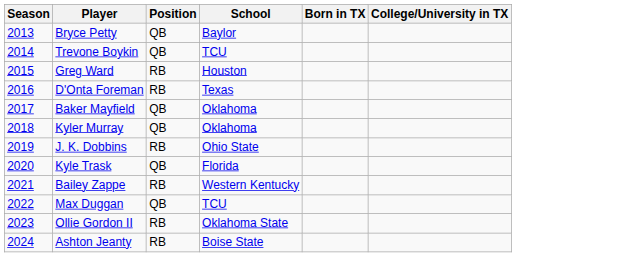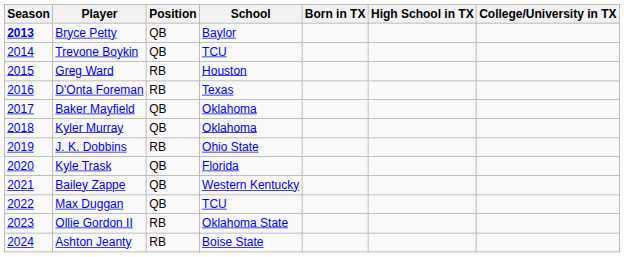+ column: (422, 14)
(20, 33) normal -> (20, 33) bold
(158, 185) RB -> (158, 185) QB
